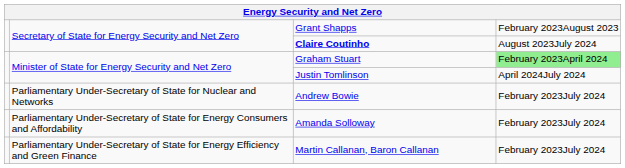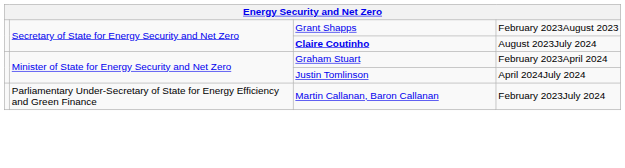(553, 59) lightgreen background -> (553, 59) no background
- row: (327, 96)
- row: (335, 123)
